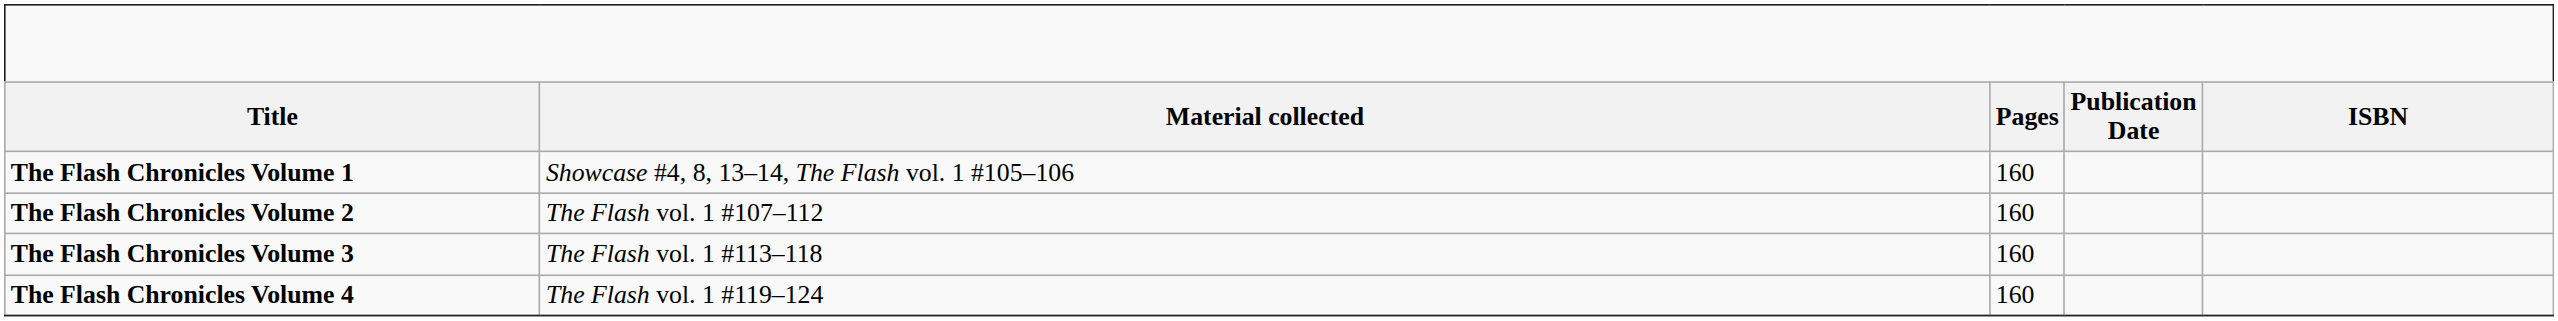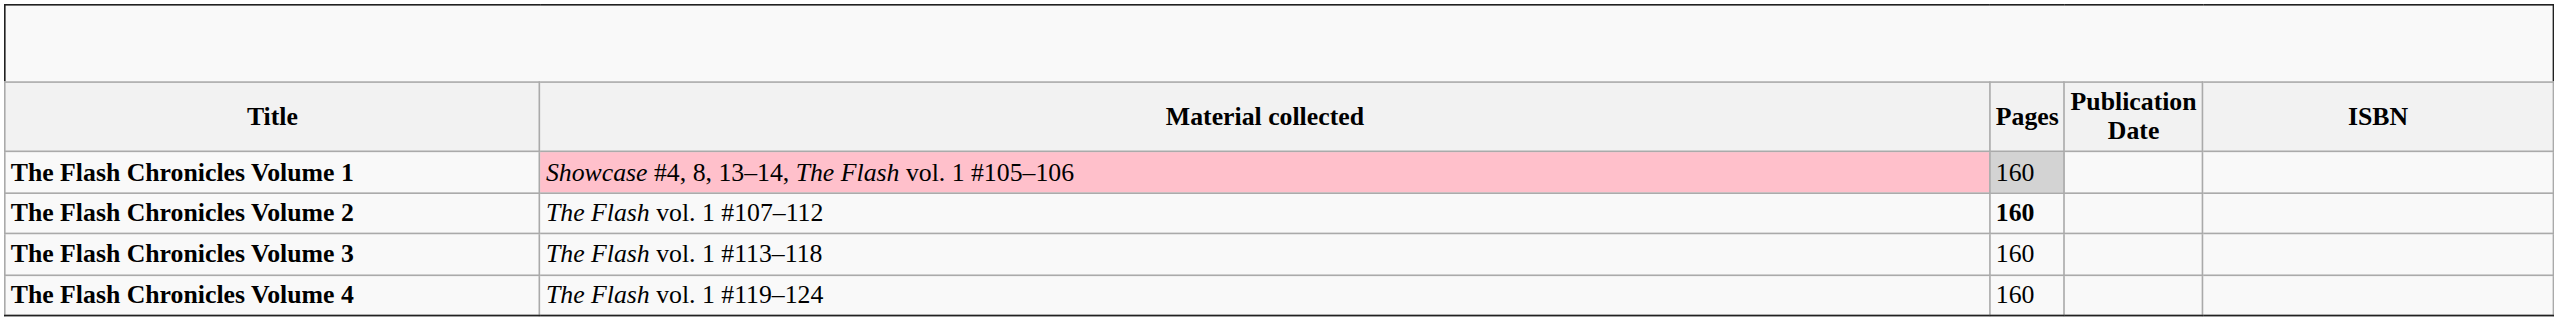(810, 172) no background -> (810, 172) pink background
(2015, 172) no background -> (2015, 172) lightgrey background
(2015, 212) normal -> (2015, 212) bold
